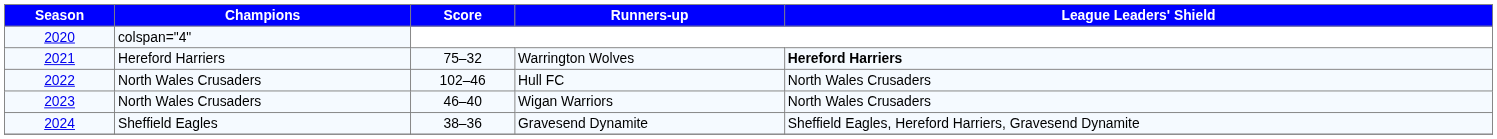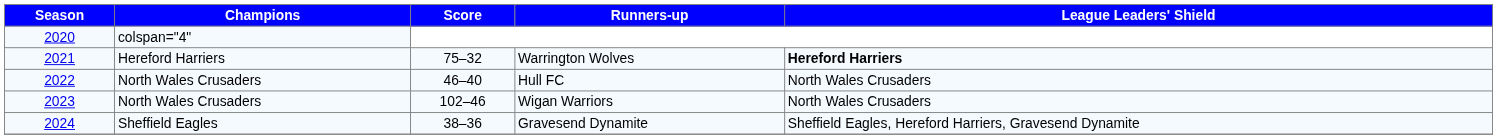(463, 80) 102–46 -> (463, 80) 46–40
(463, 102) 46–40 -> (463, 102) 102–46
